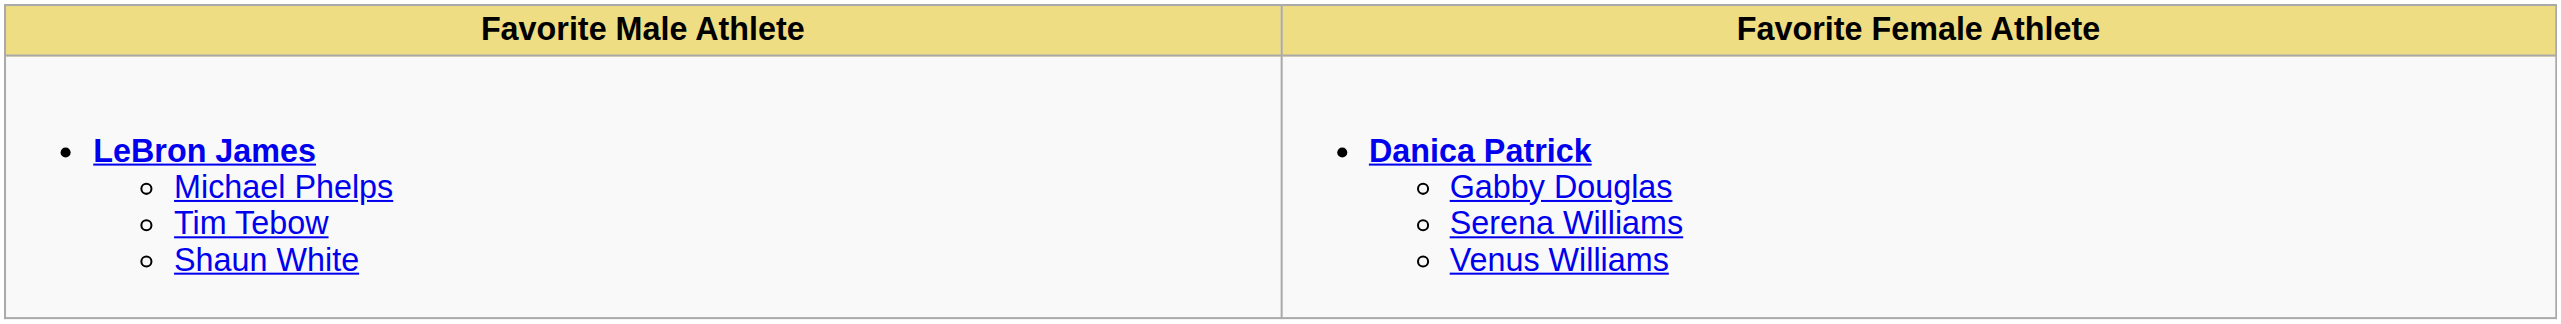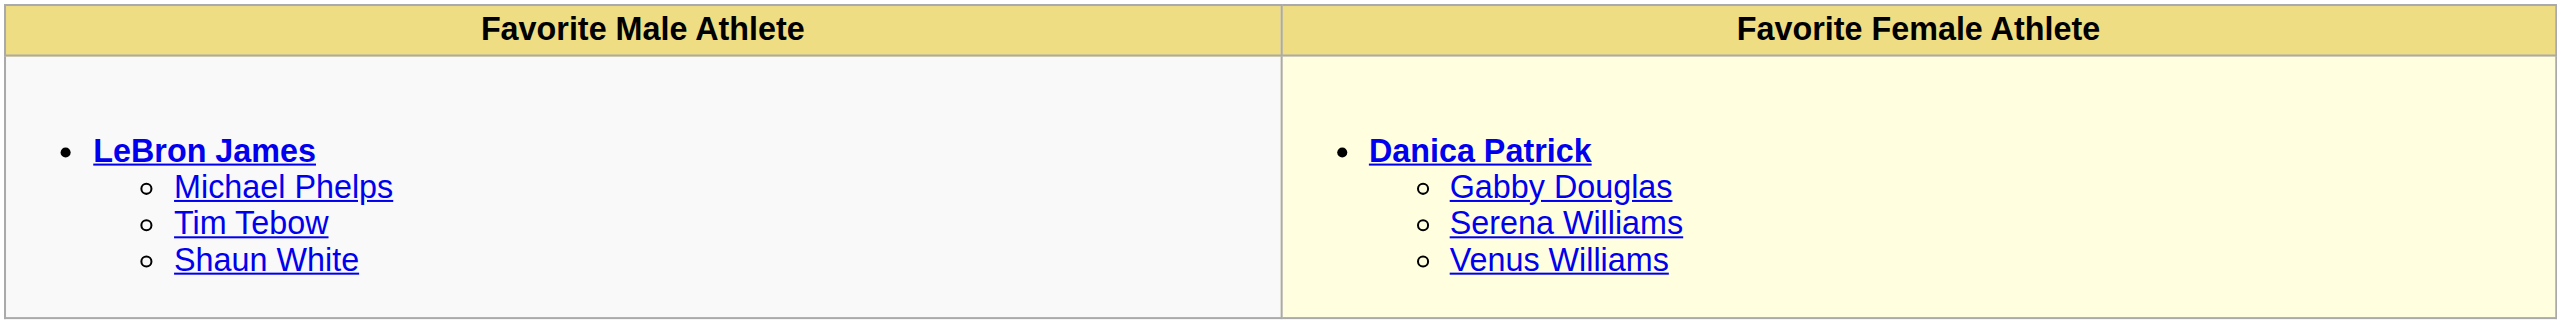(1918, 205) no background -> (1918, 205) lightyellow background
